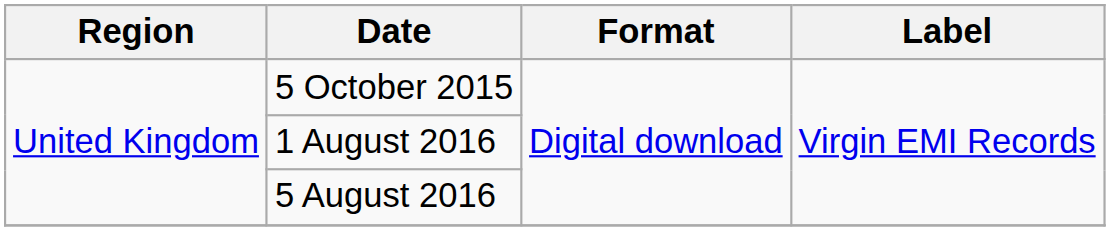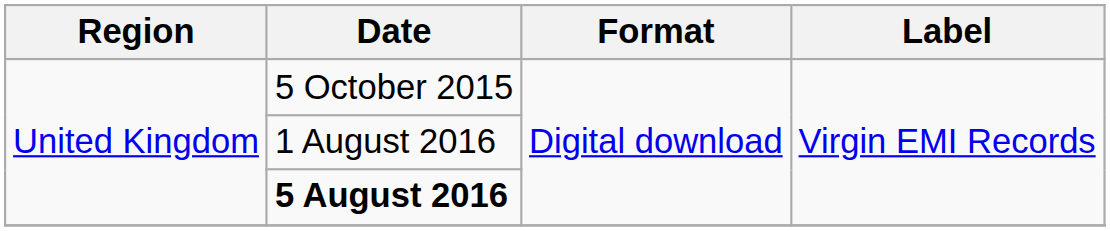(385, 196) normal -> (391, 196) bold
